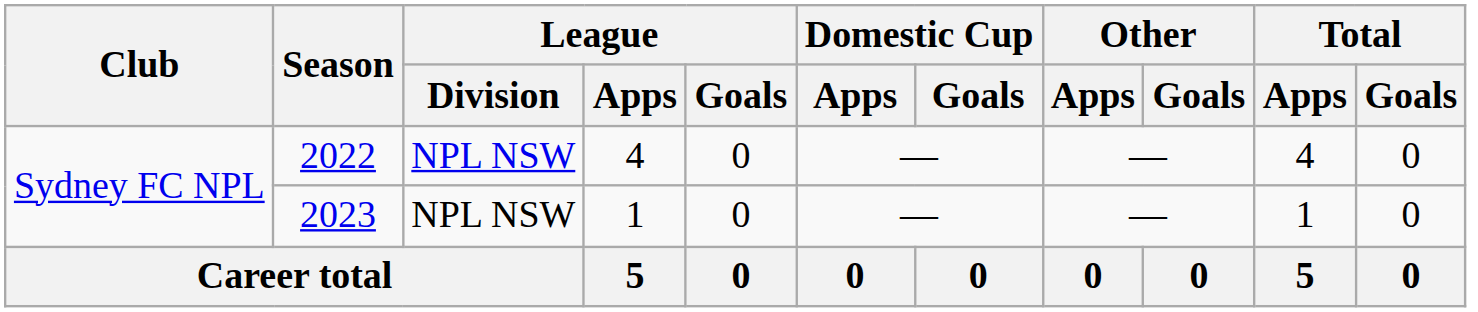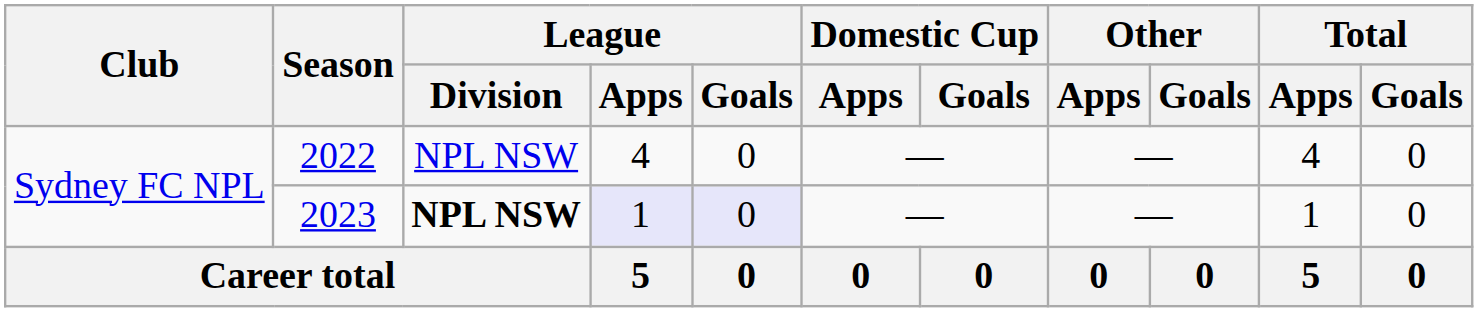(493, 214) normal -> (496, 214) bold
(635, 214) no background -> (641, 214) lavender background
(741, 214) no background -> (747, 214) lavender background
